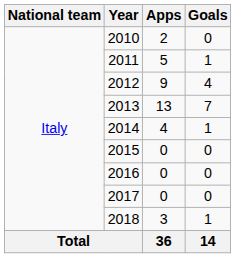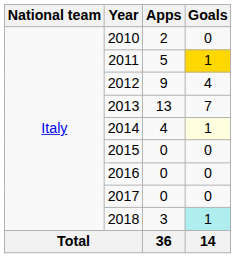(208, 60) no background -> (208, 60) gold background
(208, 128) no background -> (208, 128) lightyellow background
(208, 219) no background -> (208, 219) paleturquoise background
